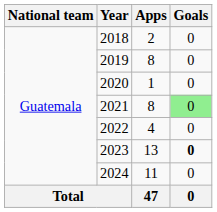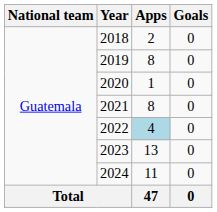(191, 106) lightgreen background -> (191, 106) no background
(151, 128) no background -> (151, 128) lightblue background
(191, 151) bold -> (191, 151) normal
